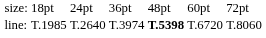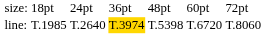(127, 25) no background -> (127, 25) gold background
(166, 25) bold -> (166, 25) normal
